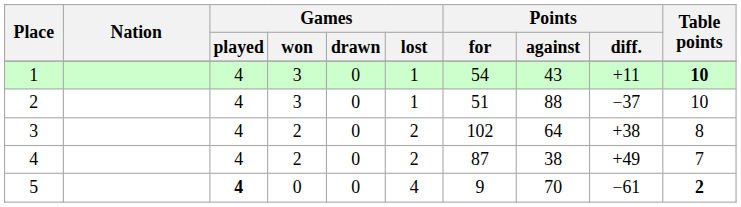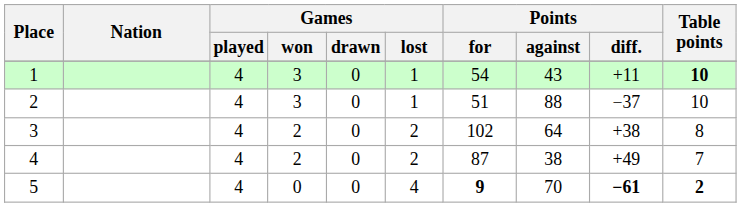(239, 187) bold -> (239, 187) normal
(480, 187) normal -> (480, 187) bold
(626, 187) normal -> (626, 187) bold
